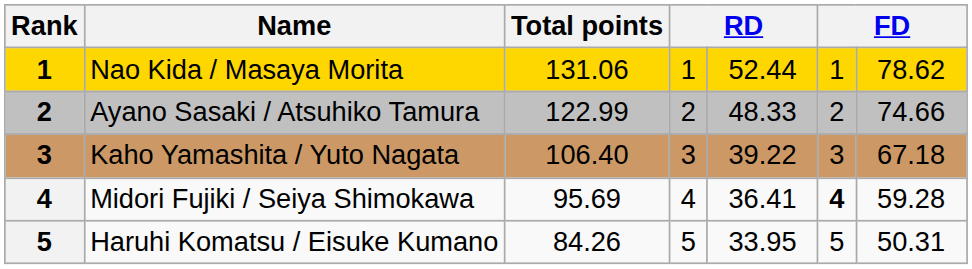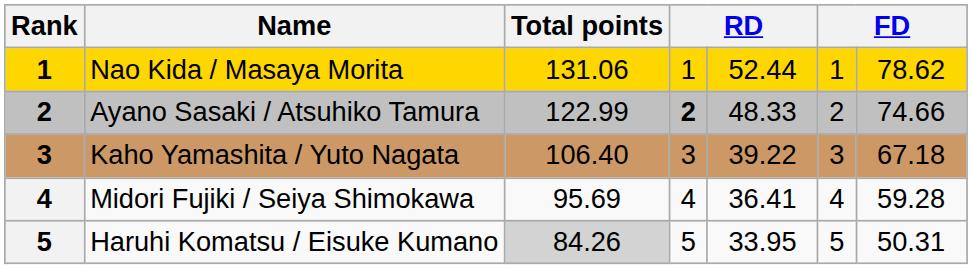(688, 112) normal -> (688, 112) bold
(837, 198) bold -> (837, 198) normal
(587, 241) no background -> (587, 241) lightgrey background
